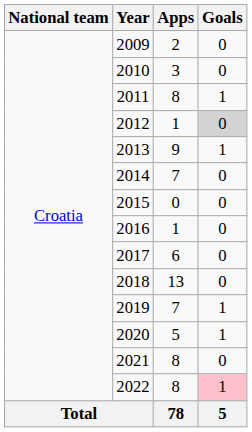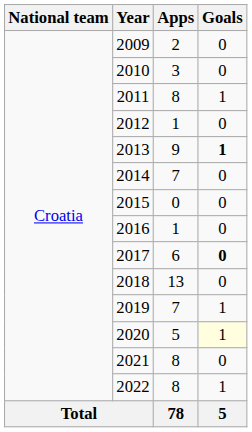(222, 123) lightgrey background -> (222, 123) no background
(222, 149) normal -> (222, 149) bold
(222, 255) normal -> (222, 255) bold
(222, 334) no background -> (222, 334) lightyellow background
(222, 387) pink background -> (222, 387) no background
